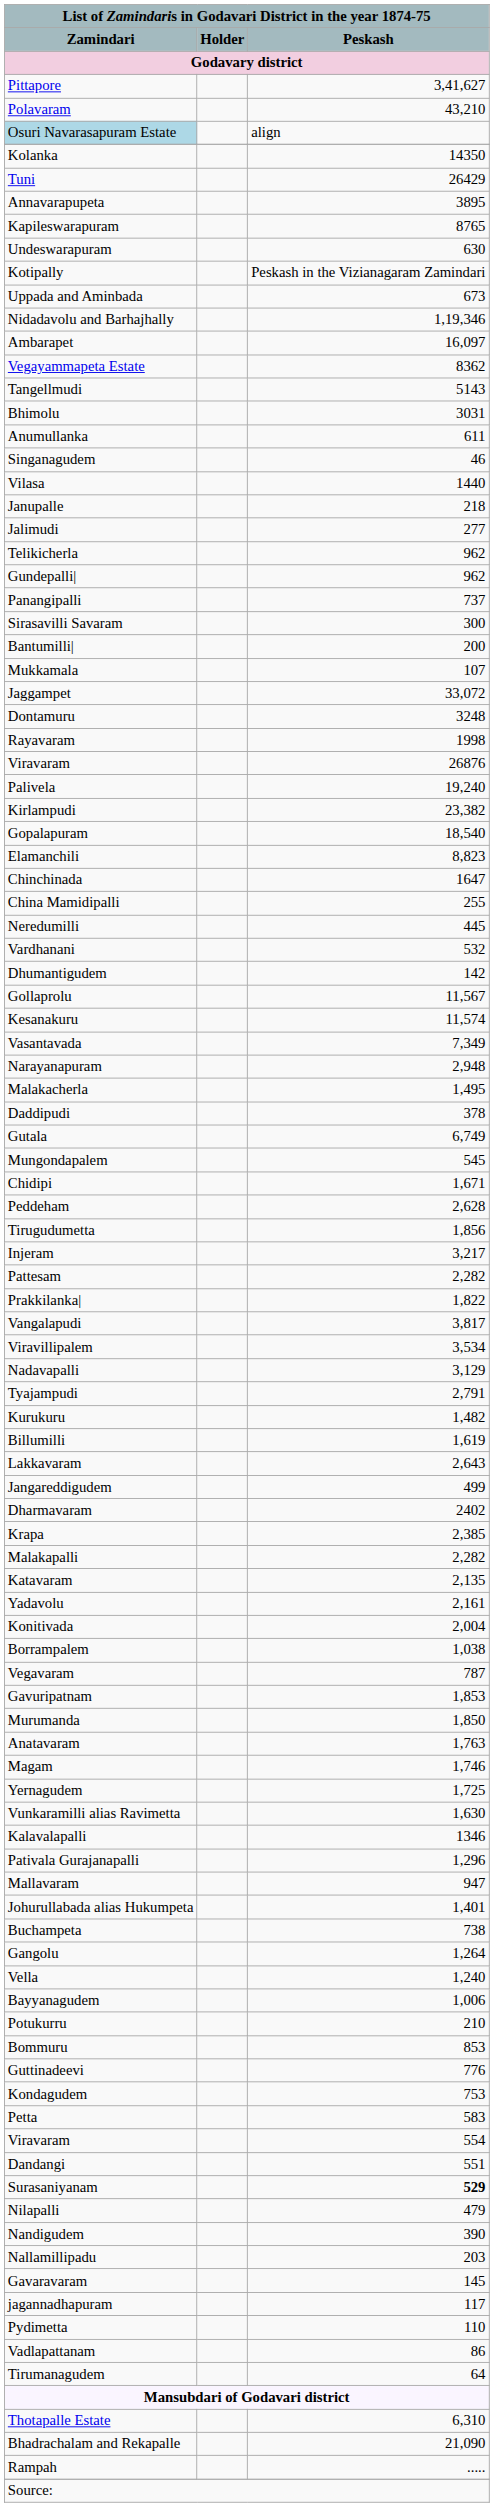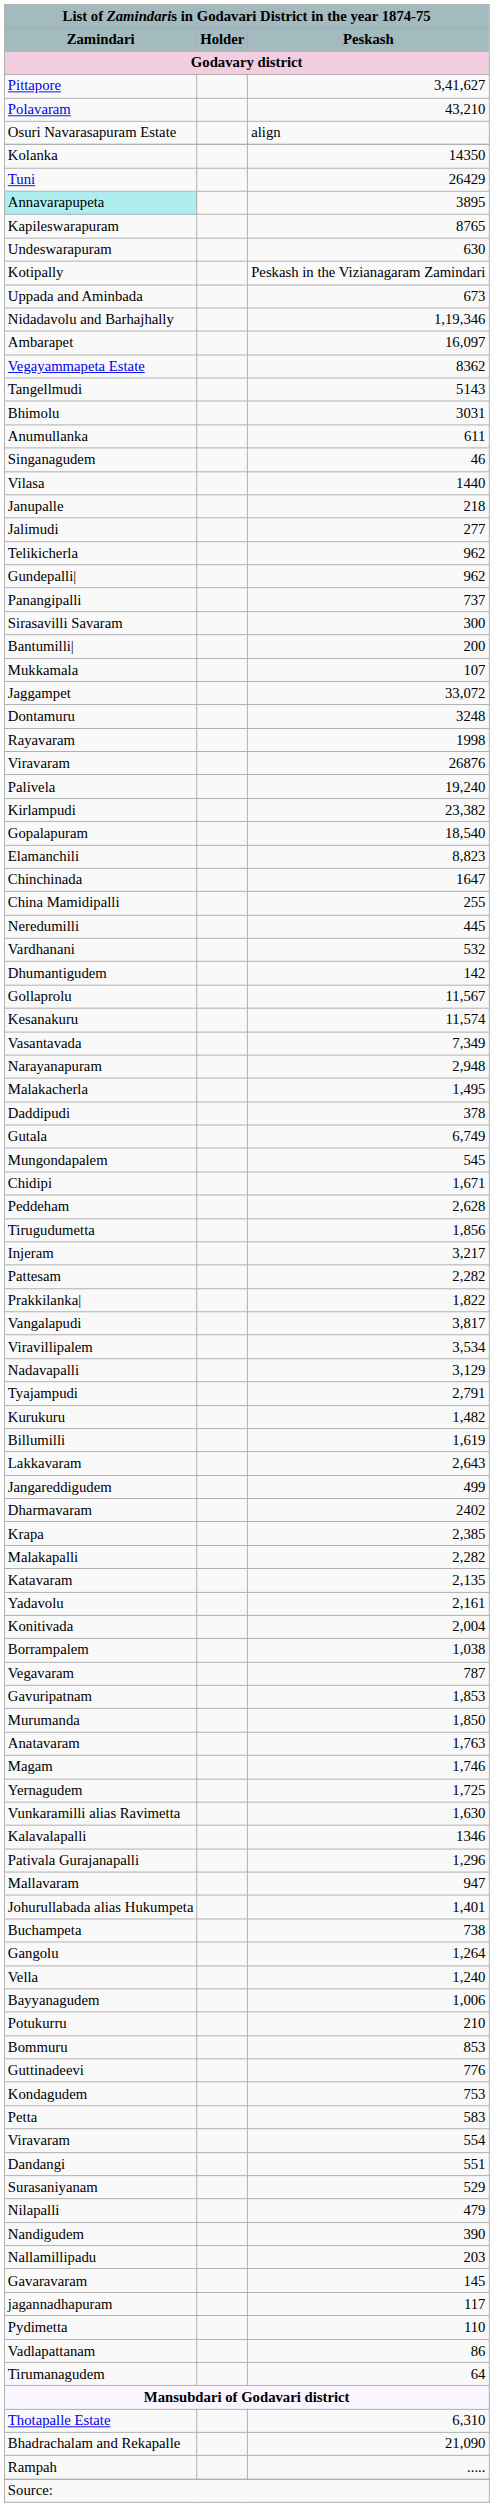(92, 132) lightblue background -> (92, 132) no background
(56, 202) no background -> (56, 202) paleturquoise background
(474, 2187) bold -> (474, 2187) normal
